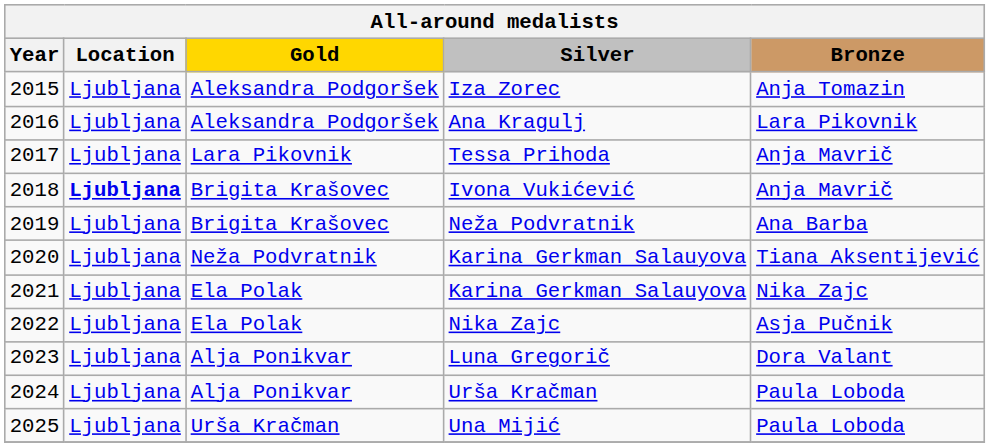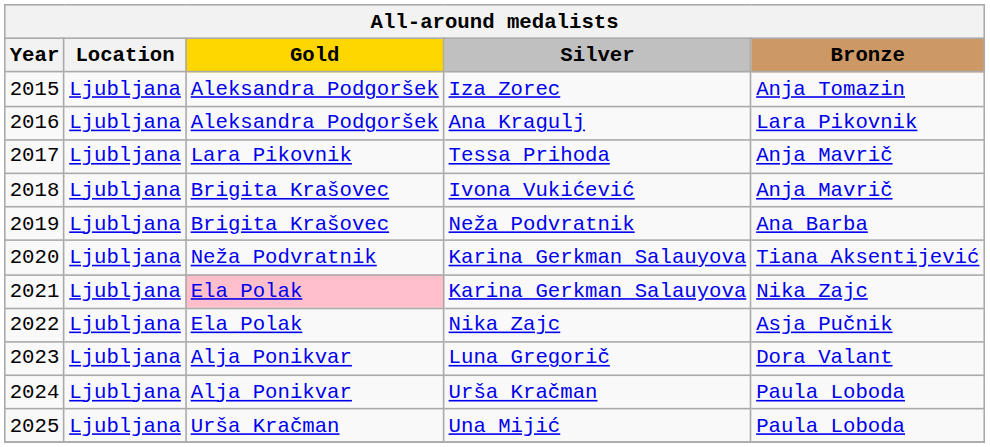(125, 190) bold -> (125, 190) normal
(246, 291) no background -> (246, 291) pink background
